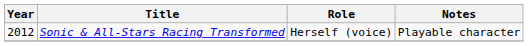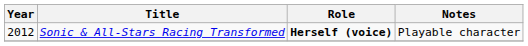(341, 32) normal -> (341, 32) bold
